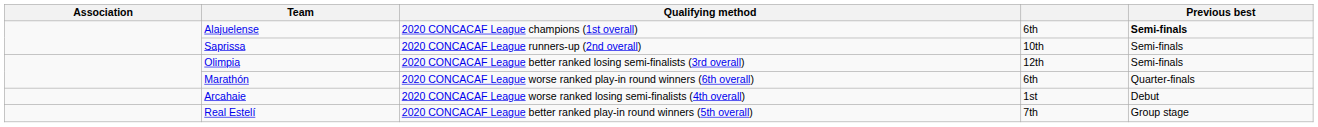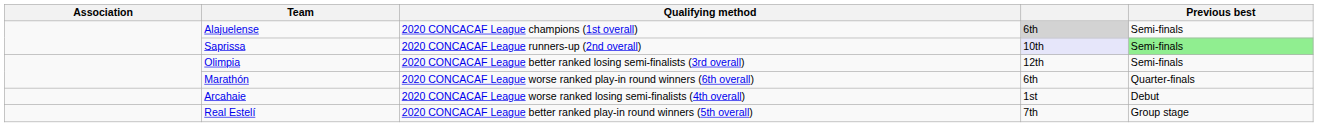(1031, 29) no background -> (1031, 29) lightgrey background
(1159, 29) bold -> (1157, 29) normal
(1034, 46) no background -> (1034, 46) lavender background
(1157, 46) no background -> (1157, 46) lightgreen background
